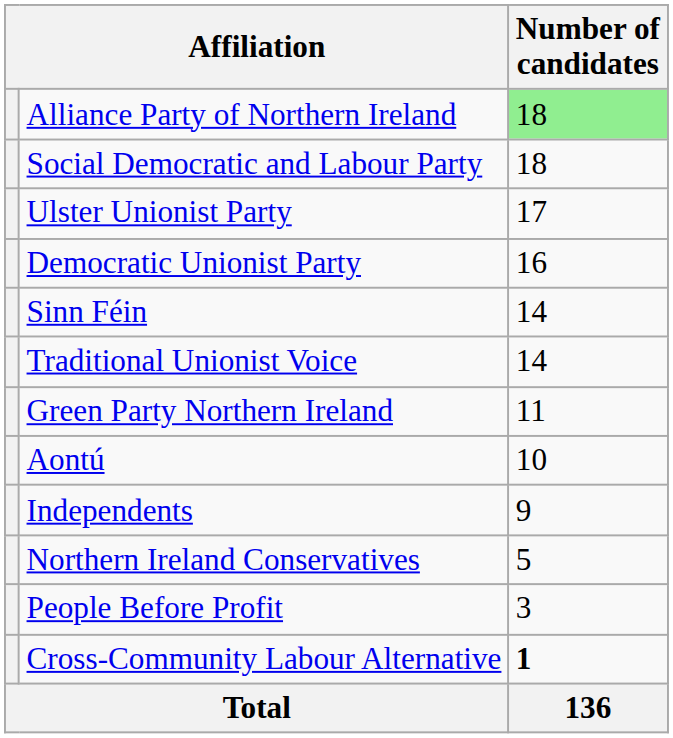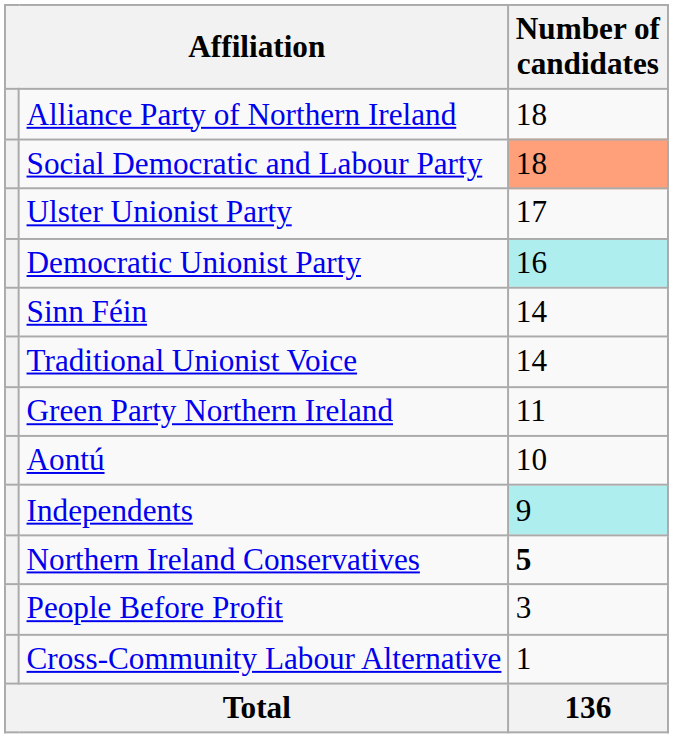(531, 113) lightgreen background -> (531, 113) no background
(531, 163) no background -> (531, 163) lightsalmon background
(531, 262) no background -> (531, 262) paleturquoise background
(524, 509) no background -> (524, 509) paleturquoise background
(524, 559) normal -> (524, 559) bold
(524, 658) bold -> (524, 658) normal
